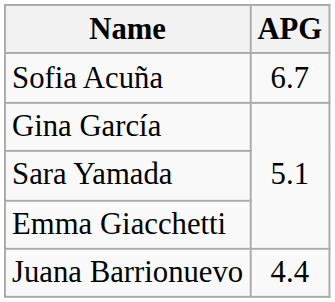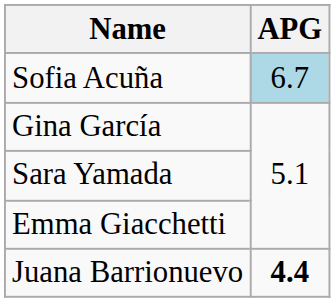(290, 77) no background -> (290, 77) lightblue background
(290, 272) normal -> (290, 272) bold
